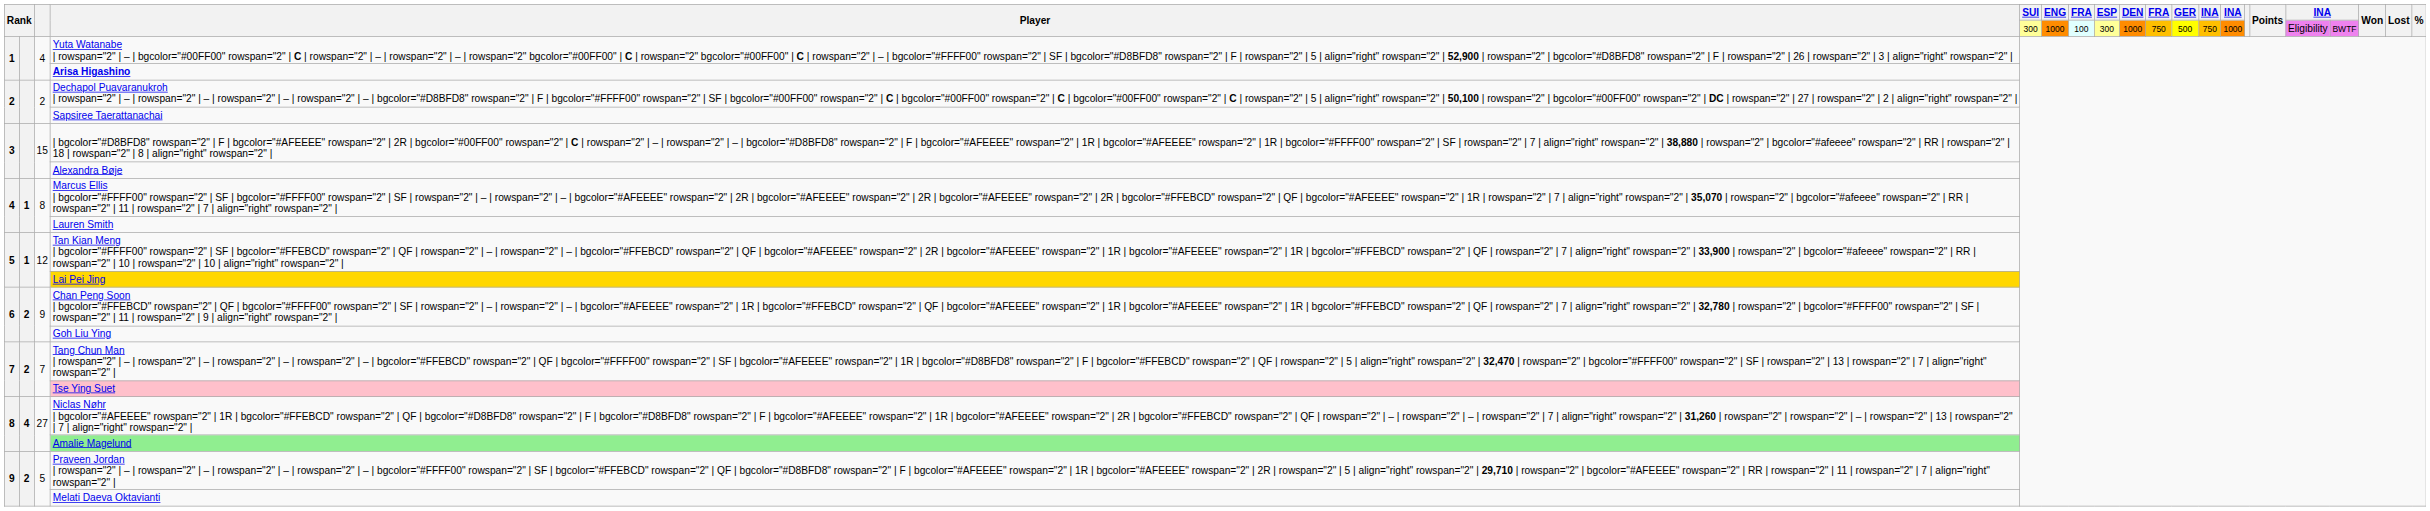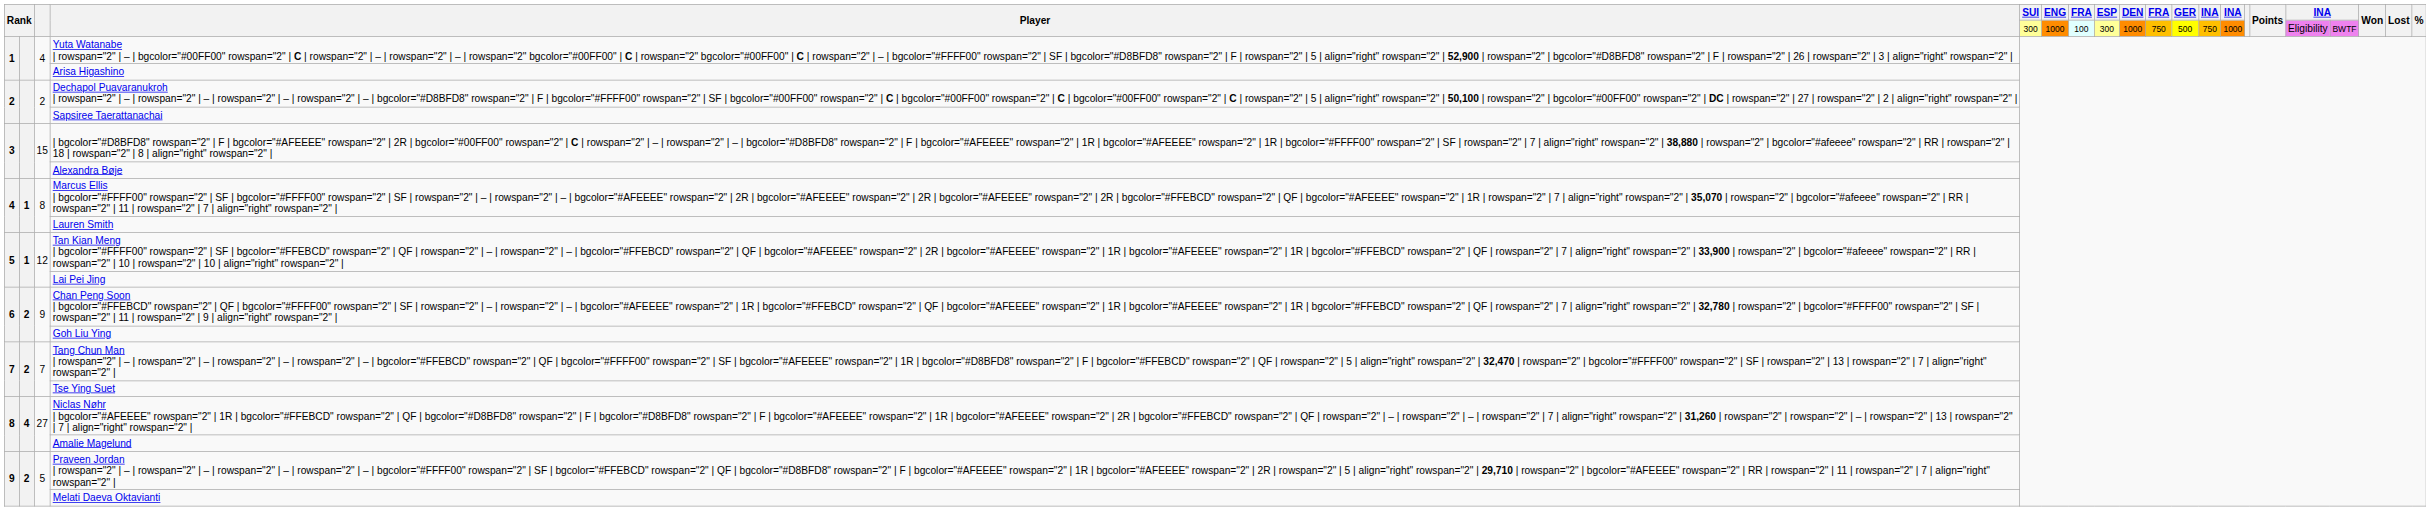(92, 71) bold -> (88, 71) normal
(79, 279) gold background -> (79, 279) no background
(84, 388) pink background -> (84, 388) no background
(92, 443) lightgreen background -> (92, 443) no background
